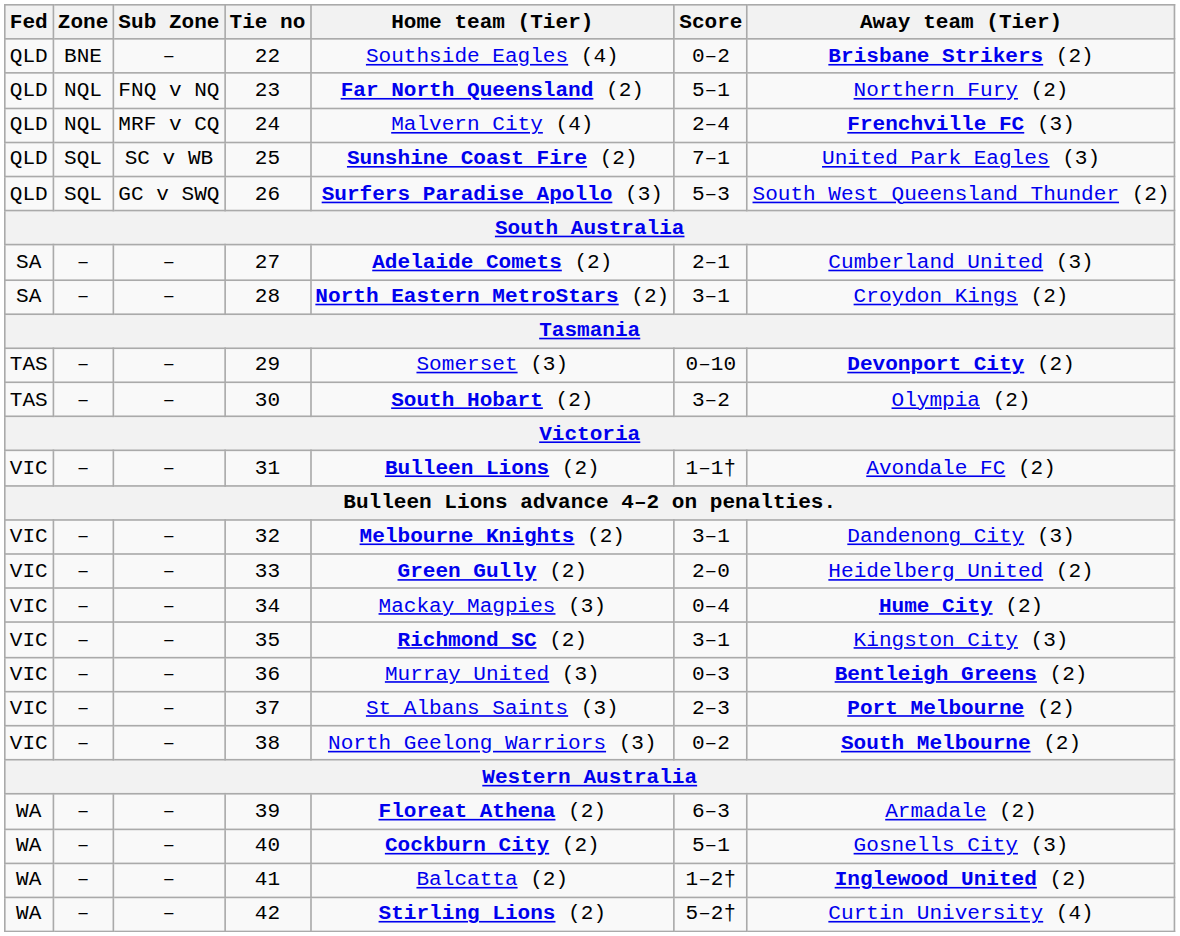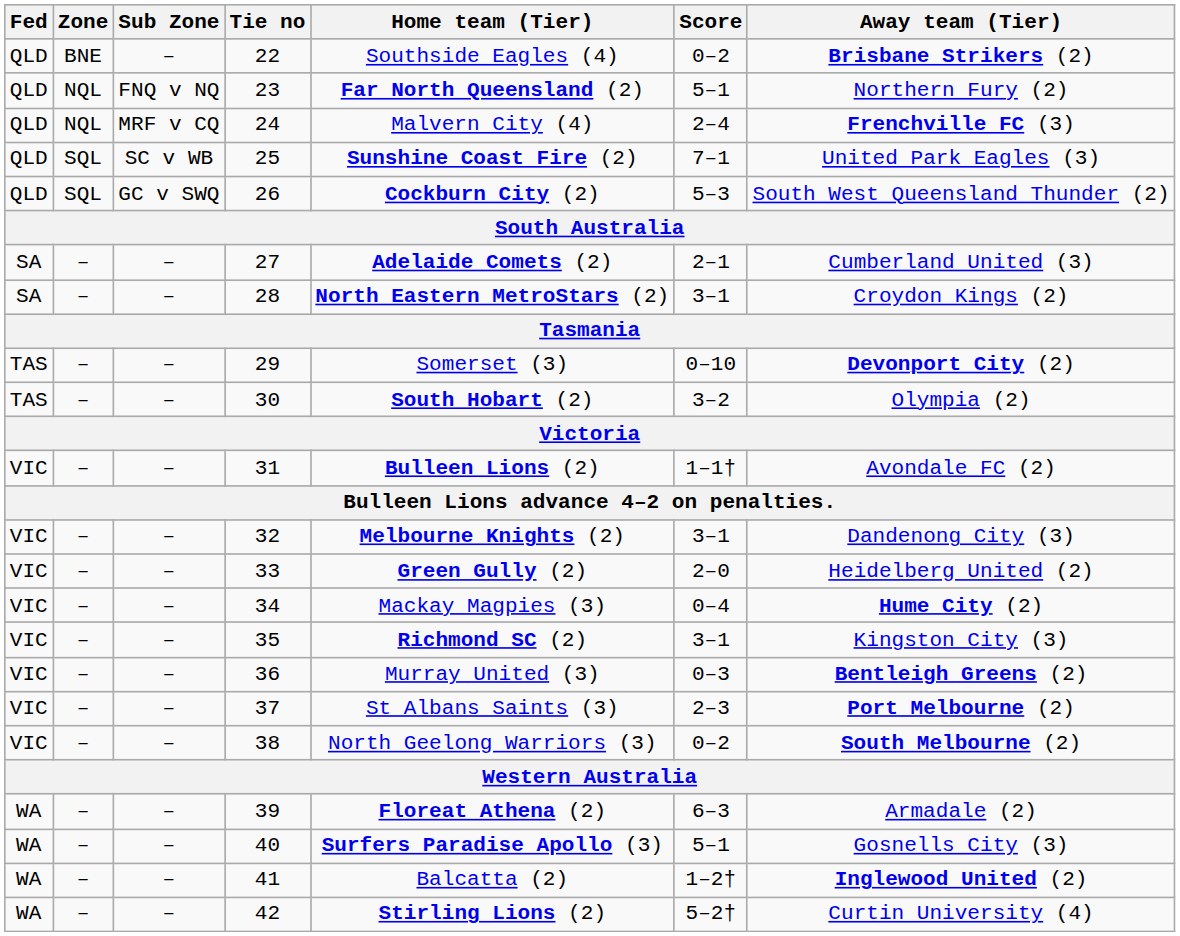(492, 194) Surfers Paradise Apollo (3) -> (492, 194) Cockburn City (2)
(492, 846) Cockburn City (2) -> (492, 846) Surfers Paradise Apollo (3)
